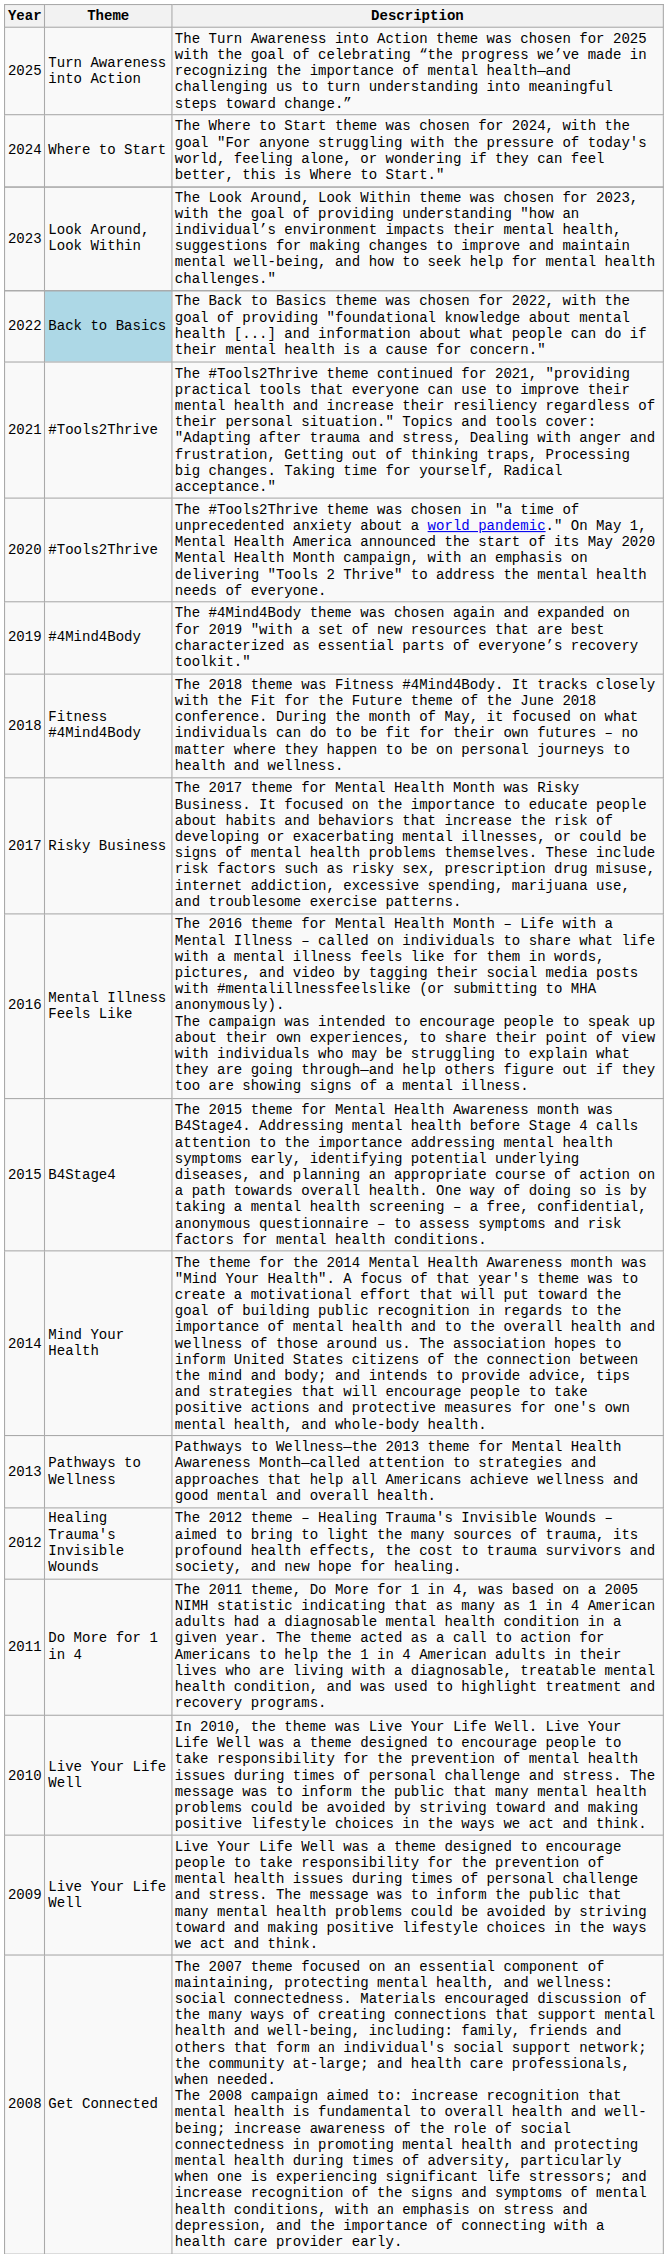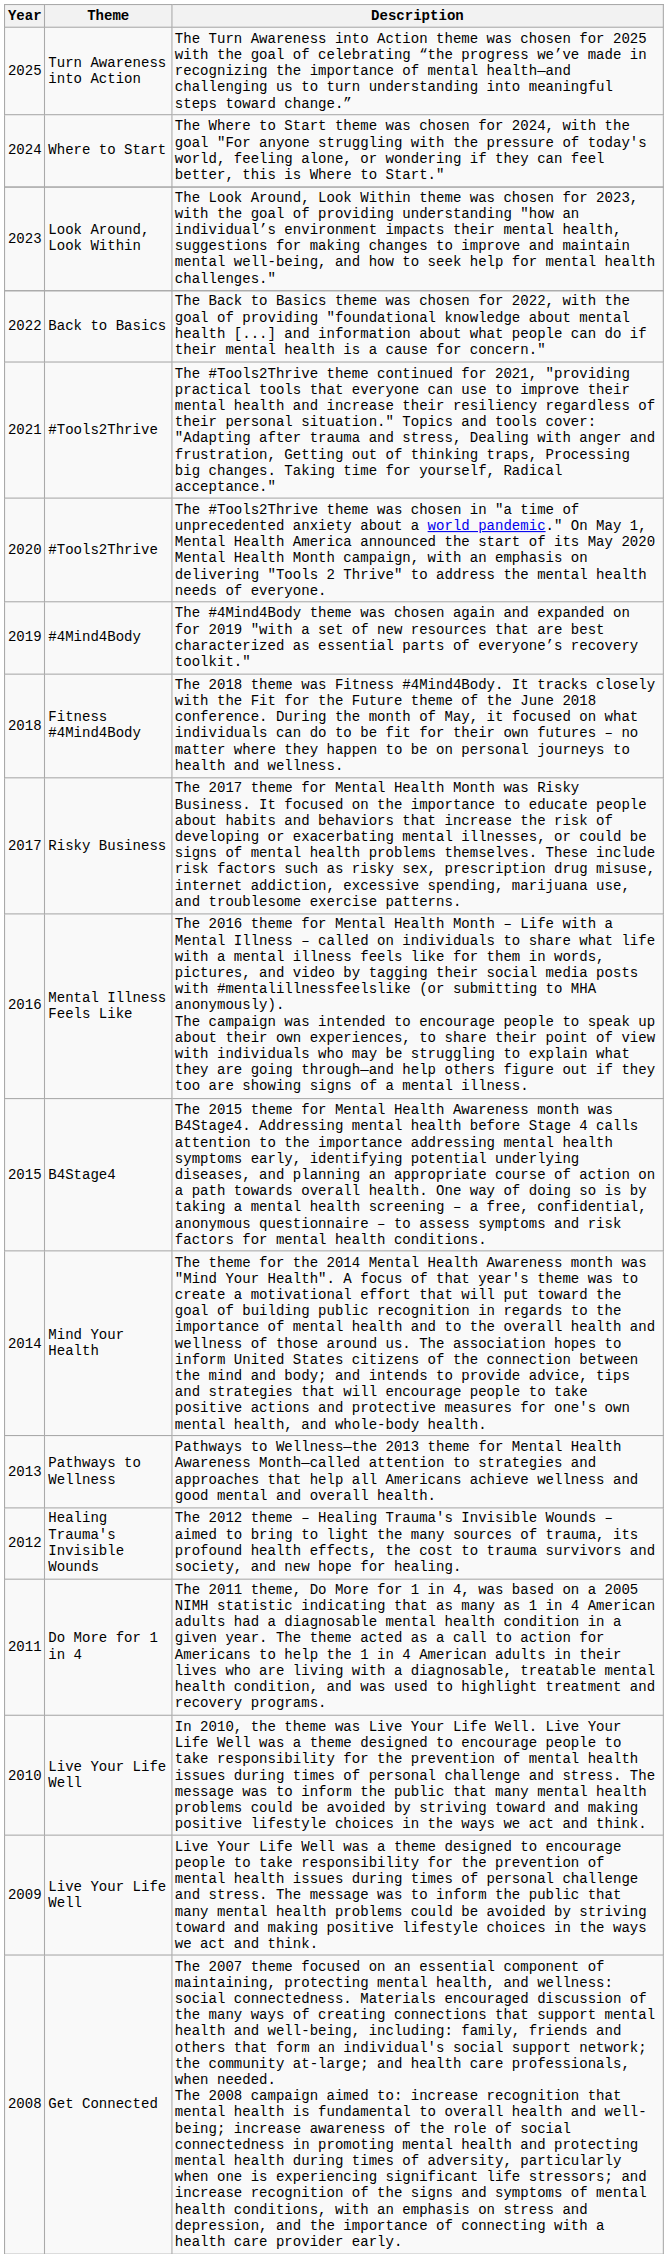(107, 326) lightblue background -> (107, 326) no background
